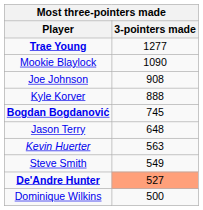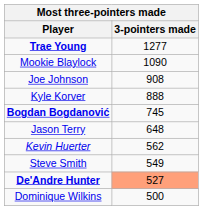(155, 146) 563 -> (155, 146) 562
